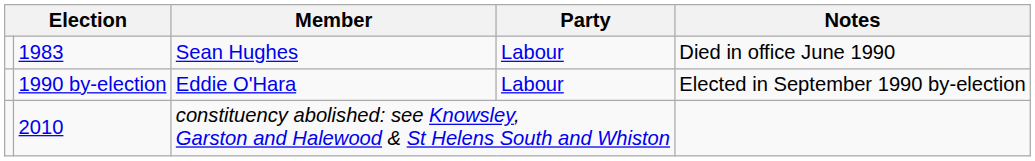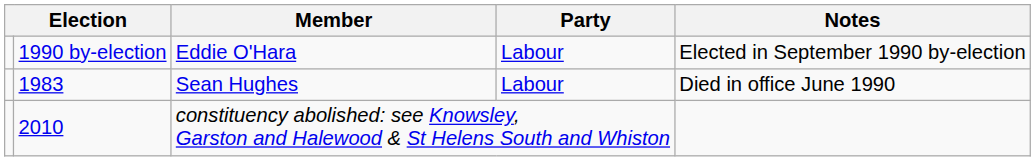rows swapped: (237, 52) <-> (236, 84)
